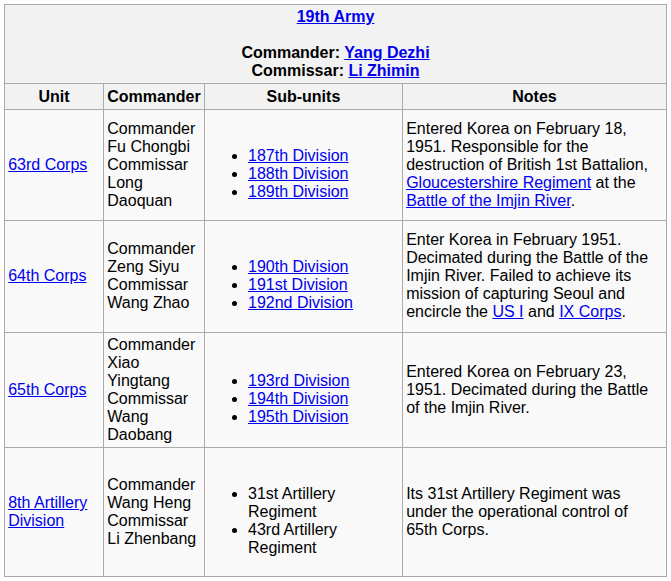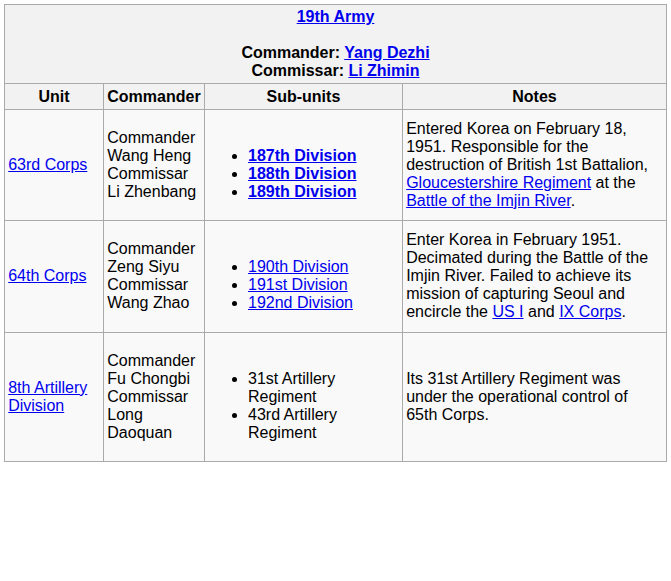(151, 164) Commander Fu Chongbi Commissar Long Daoquan -> (152, 164) Commander Wang Heng Commissar Li Zhenbang
(303, 174) normal -> (303, 174) bold
- row: (47, 389)
(152, 512) Commander Wang Heng Commissar Li Zhenbang -> (151, 396) Commander Fu Chongbi Commissar Long Daoquan
